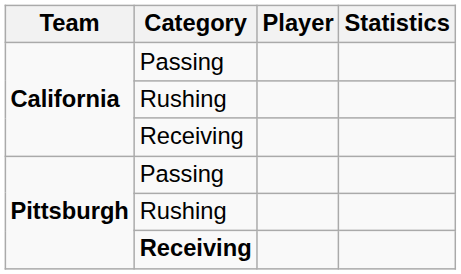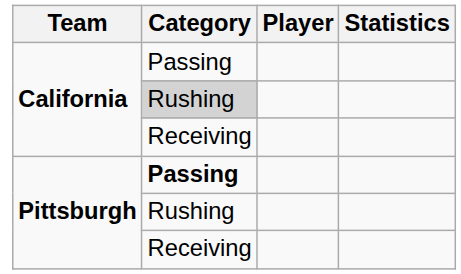(183, 99) no background -> (191, 99) lightgrey background
(182, 174) normal -> (193, 174) bold
(196, 249) bold -> (200, 249) normal
